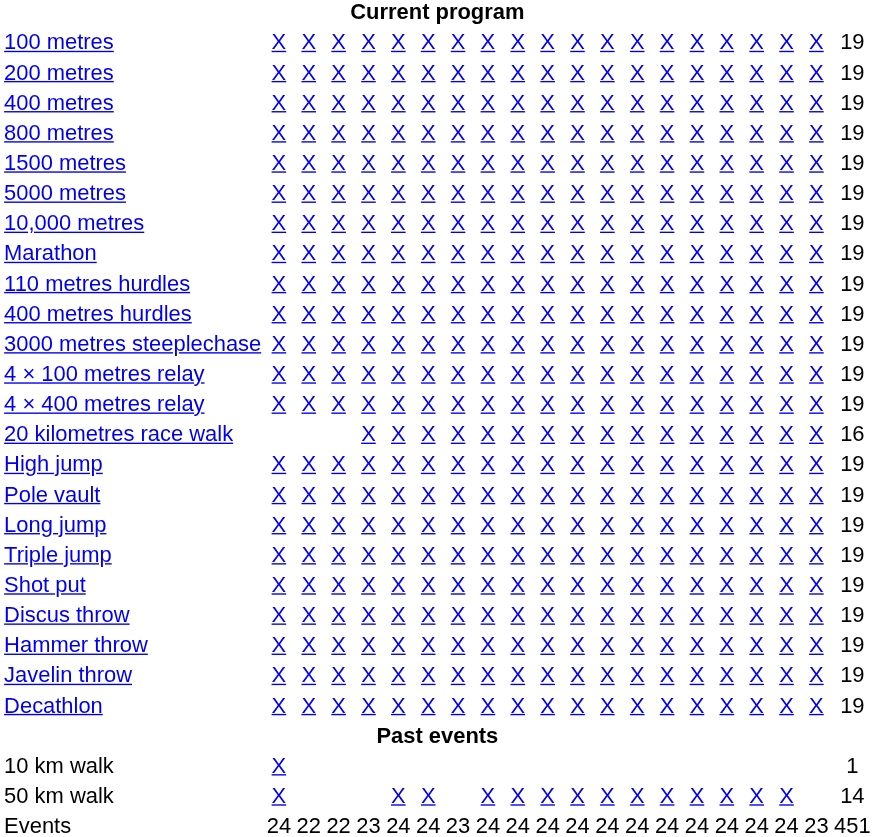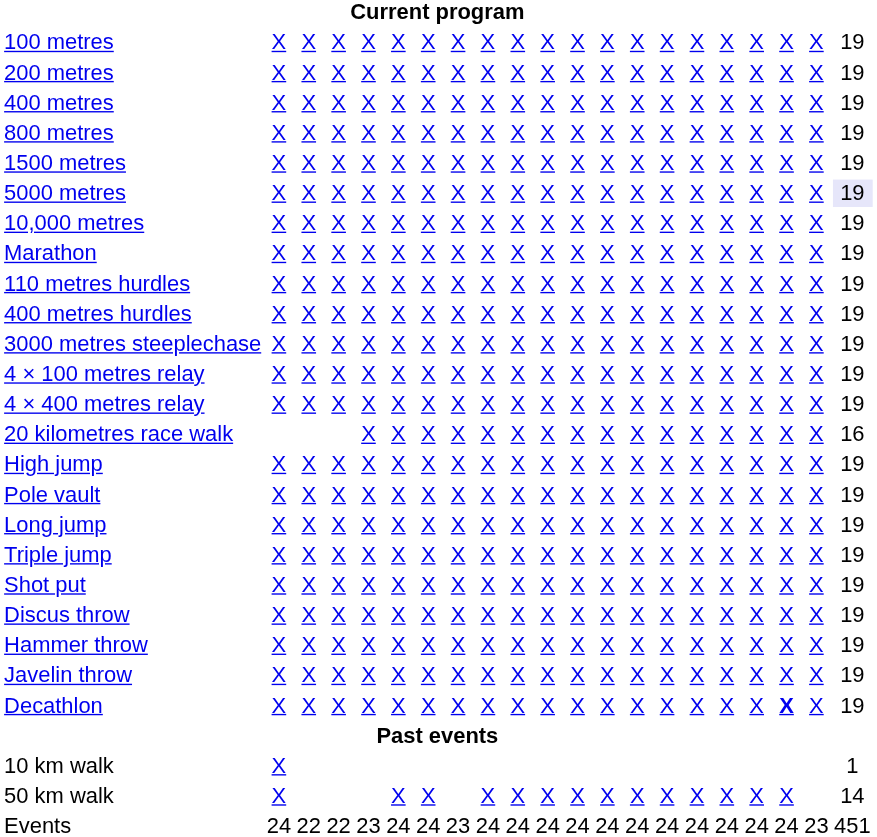(852, 193) no background -> (852, 193) lavender background
(787, 705) normal -> (787, 705) bold
